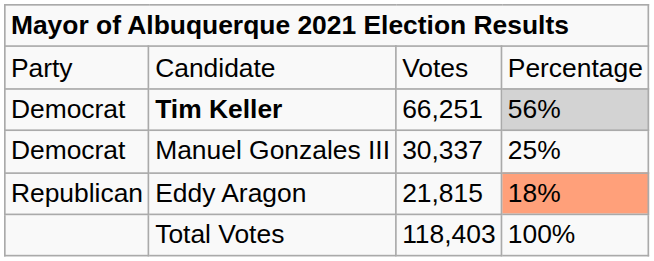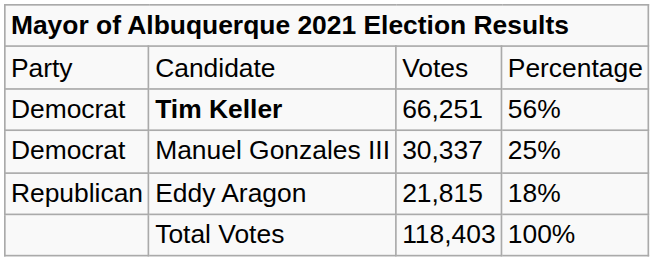(534, 109) lightgrey background -> (534, 109) no background
(534, 192) lightsalmon background -> (534, 192) no background
